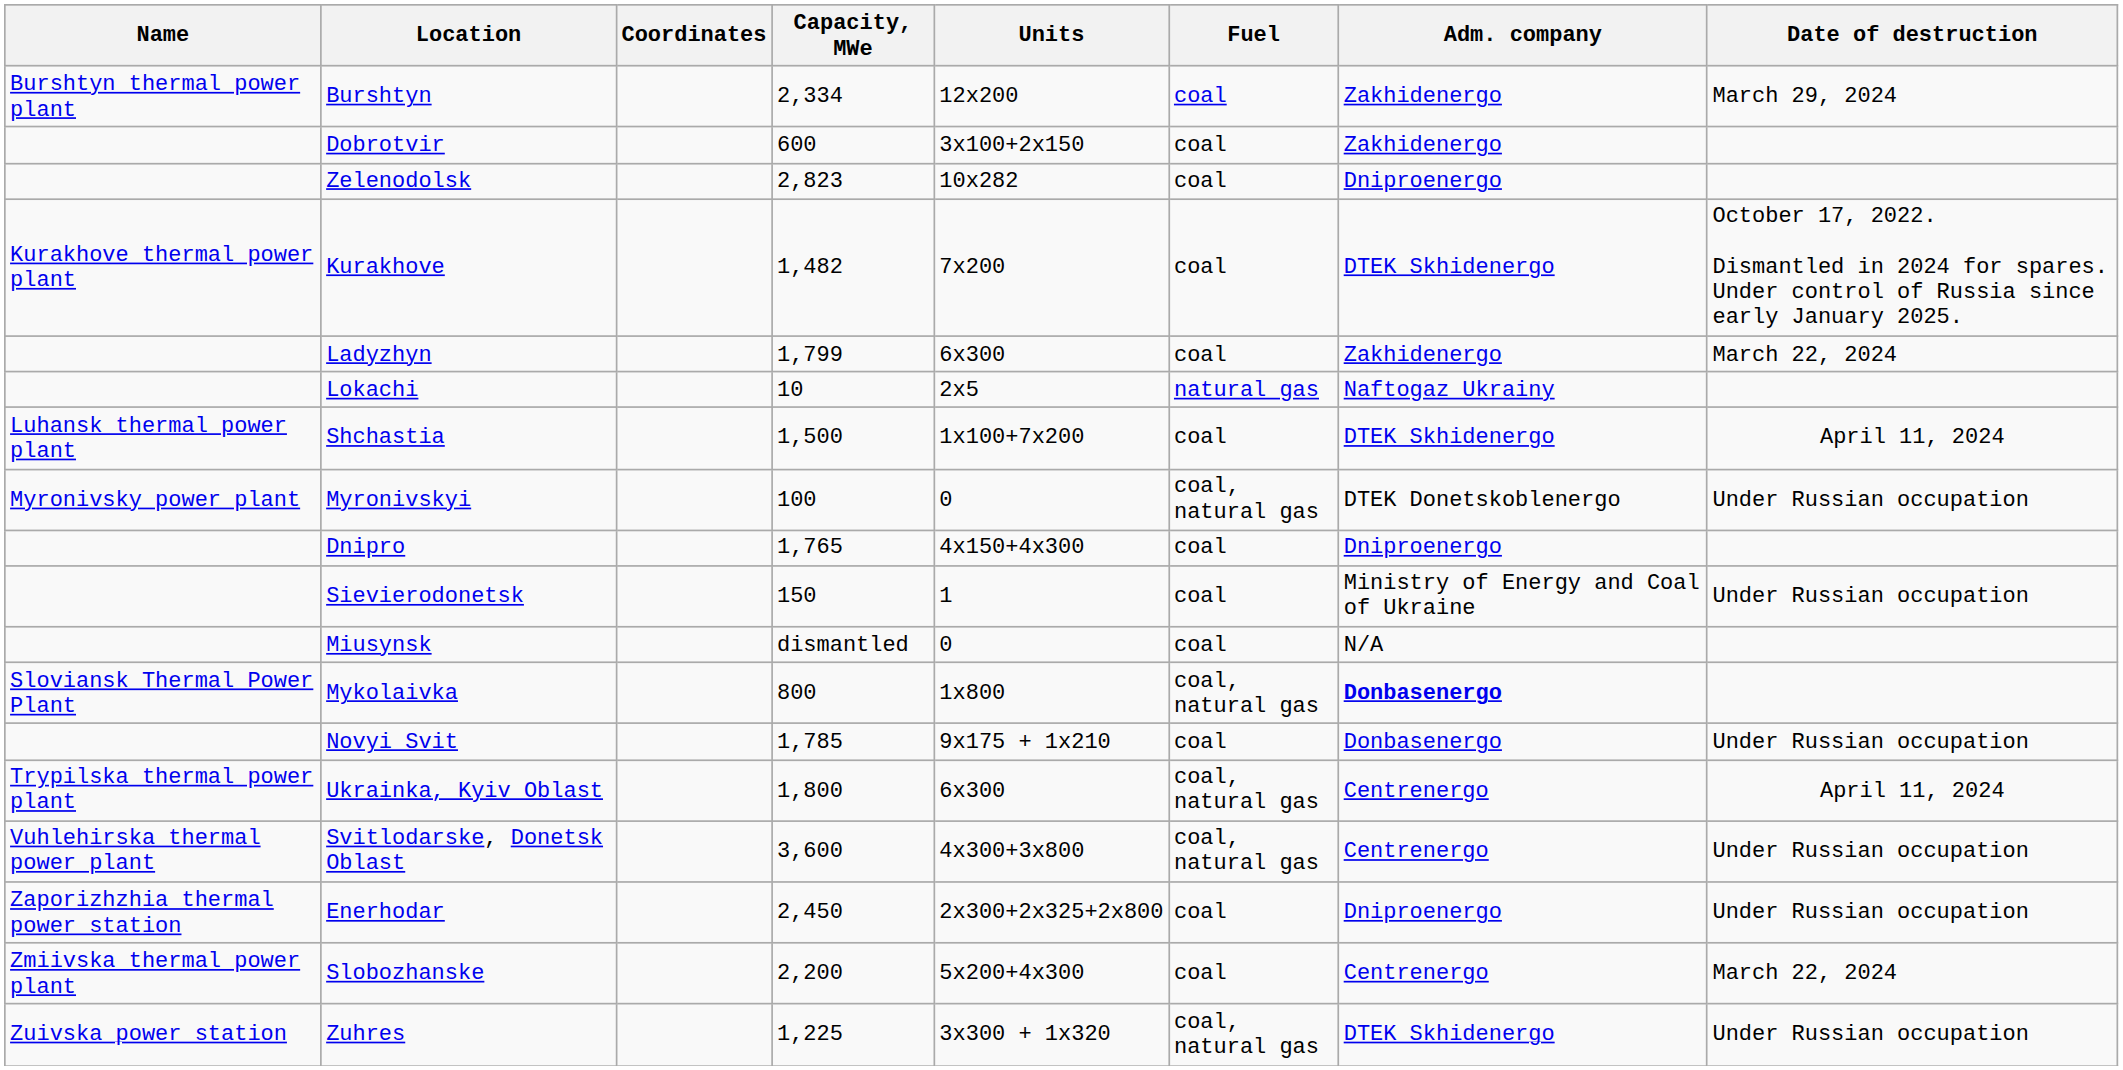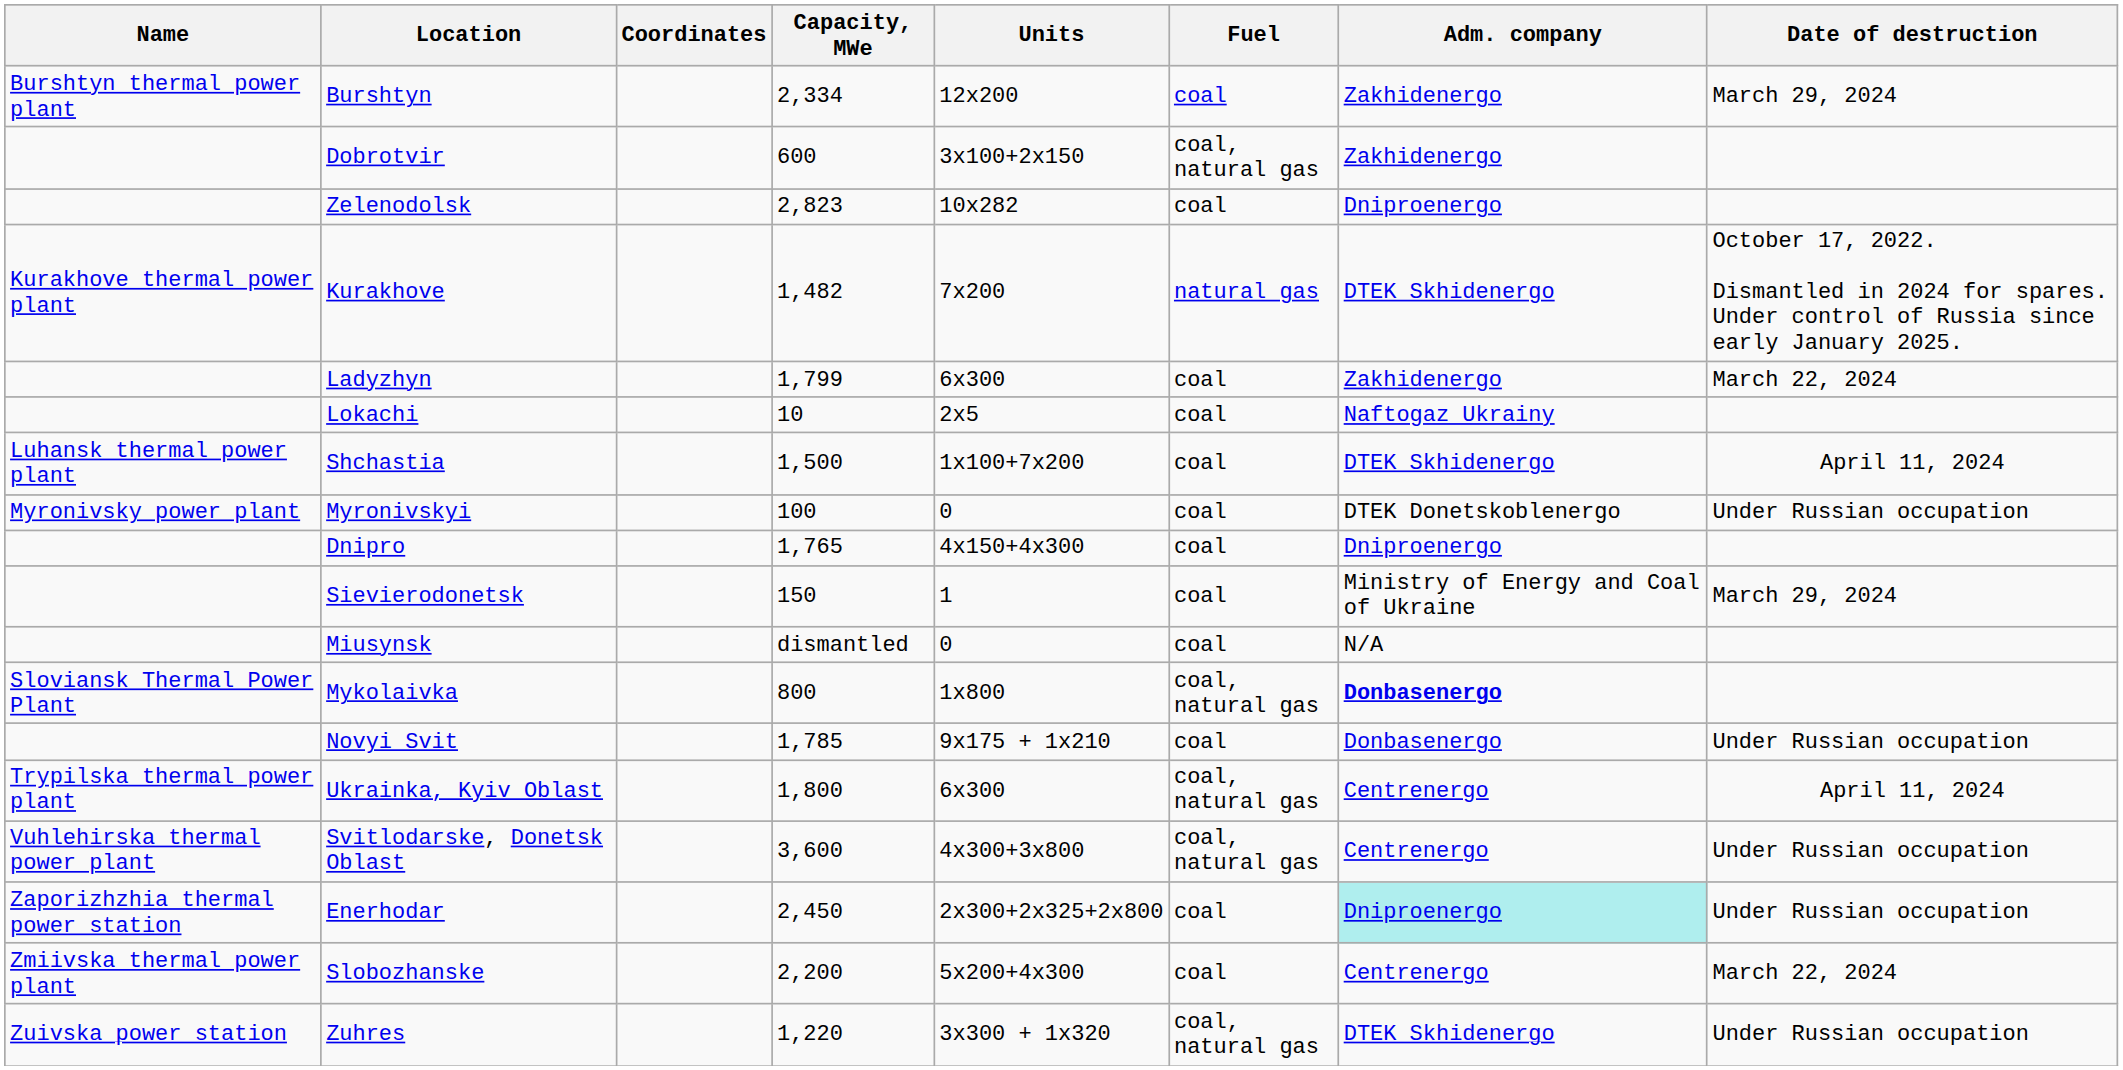(1200, 145) coal -> (1246, 158) coal, natural gas
(1200, 267) coal -> (1246, 293) natural gas
(1246, 390) natural gas -> (1200, 415) coal
(1246, 499) coal, natural gas -> (1200, 512) coal
(1871, 596) Under Russian occupation -> (1805, 596) March 29, 2024
(1423, 913) no background -> (1423, 913) paleturquoise background
(810, 1035) 1,225 -> (810, 1035) 1,220
